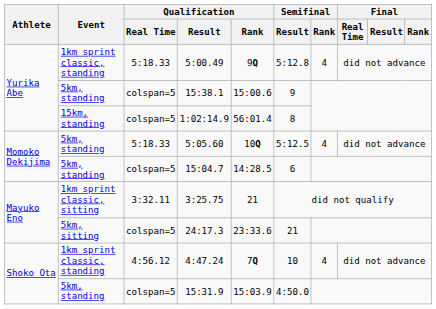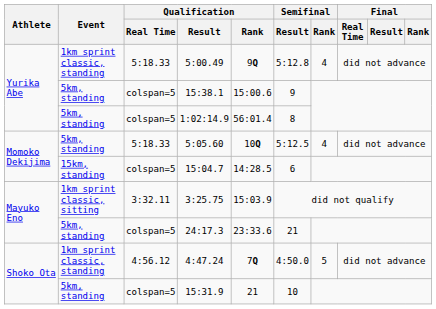(83, 118) 15km, standing -> (83, 118) 5km, standing
(83, 169) 5km, standing -> (83, 169) 15km, standing
(253, 200) 21 -> (253, 200) 15:03.9
(80, 230) 5km, sitting -> (83, 230) 5km, standing
(292, 261) 10 -> (292, 261) 4:50.0
(324, 261) 4 -> (324, 261) 5
(253, 291) 15:03.9 -> (253, 291) 21
(292, 291) 4:50.0 -> (292, 291) 10
